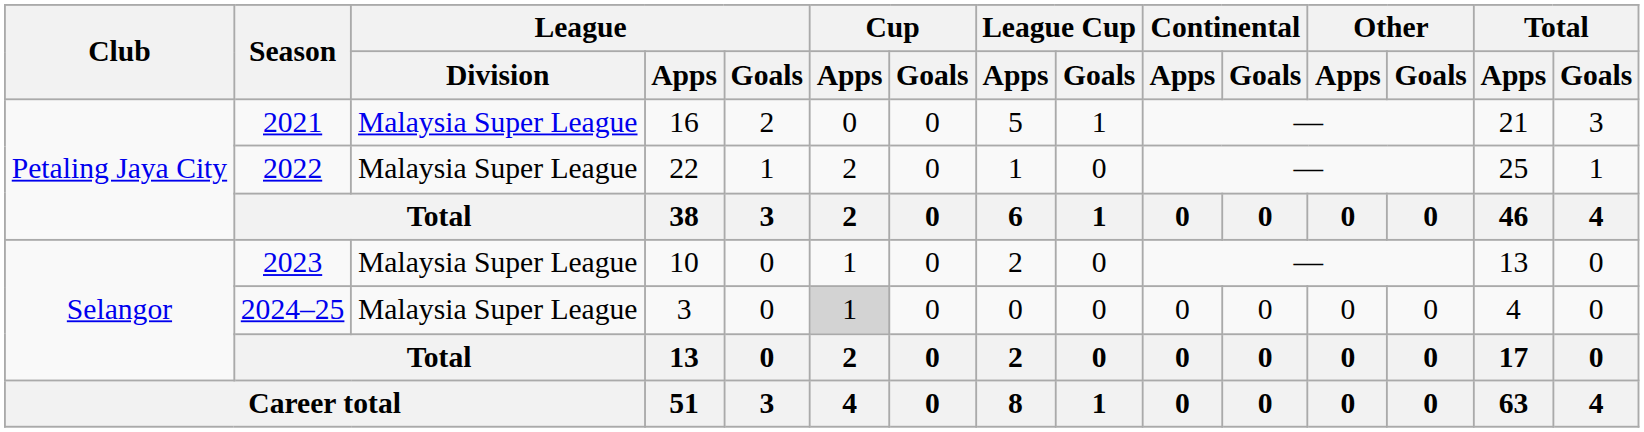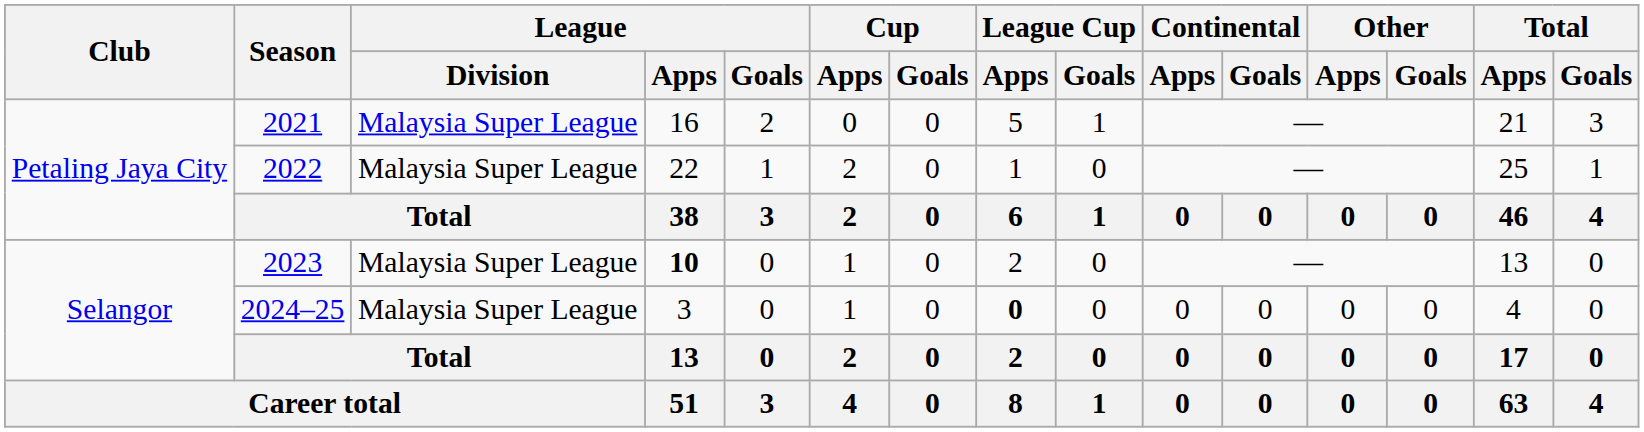(684, 262) normal -> (684, 262) bold
(850, 309) lightgrey background -> (850, 309) no background
(1015, 309) normal -> (1015, 309) bold
